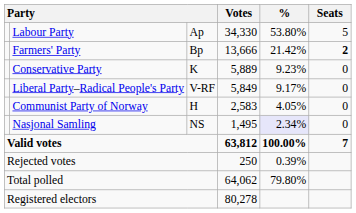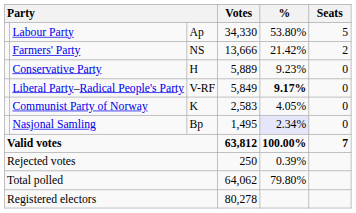(196, 50) Bp -> (197, 50) NS
(345, 50) bold -> (345, 50) normal
(194, 69) K -> (194, 69) H
(291, 87) normal -> (290, 87) bold
(194, 106) H -> (194, 106) K
(197, 124) NS -> (196, 124) Bp
